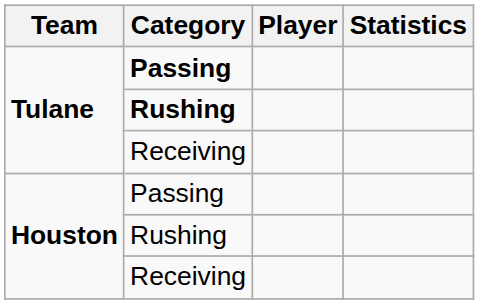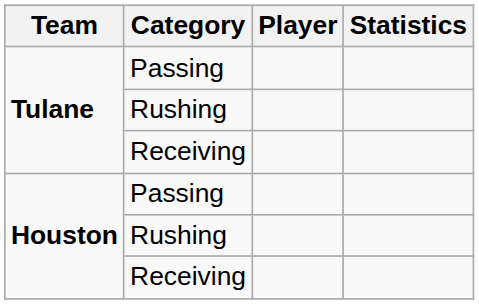(181, 67) bold -> (177, 67) normal
(183, 109) bold -> (179, 109) normal
